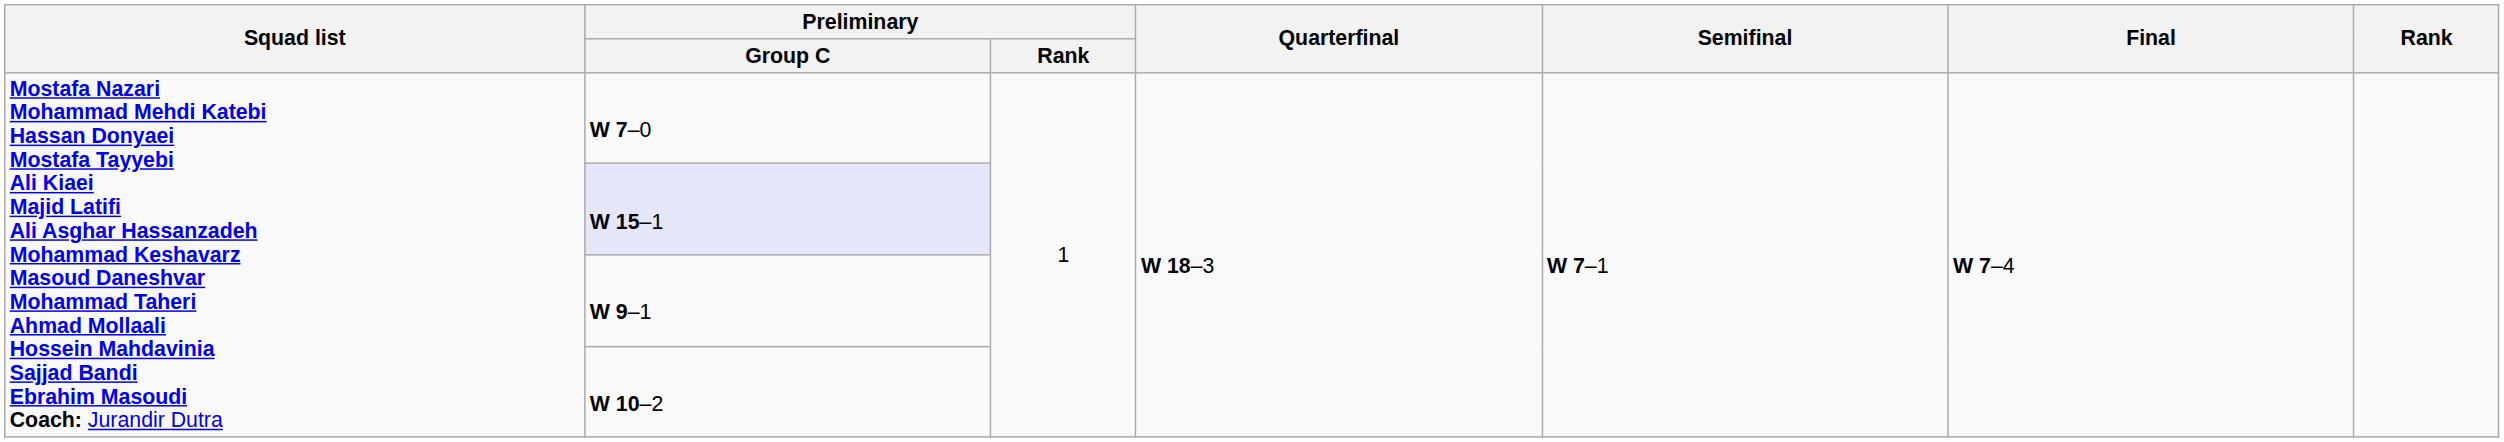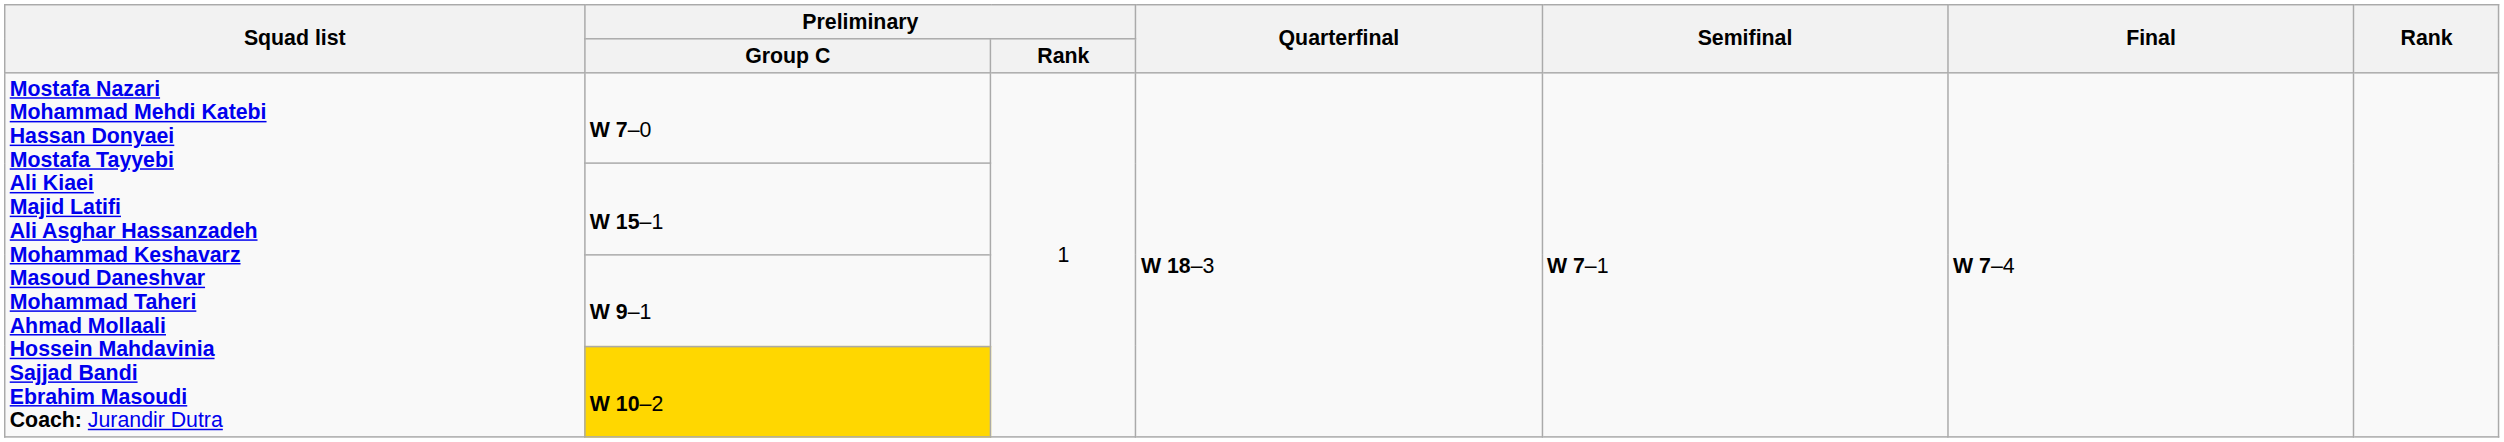(627, 221) lavender background -> (627, 221) no background
(627, 404) no background -> (627, 404) gold background
